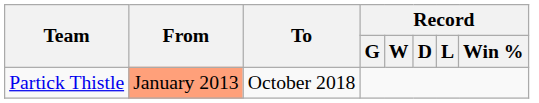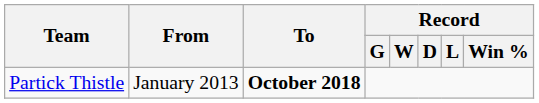(186, 82) lightsalmon background -> (186, 82) no background
(302, 82) normal -> (304, 82) bold
